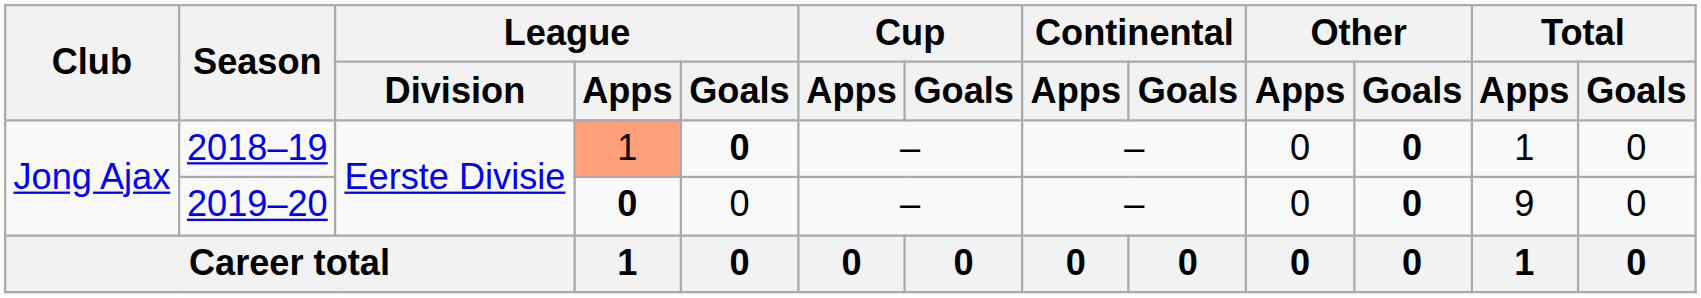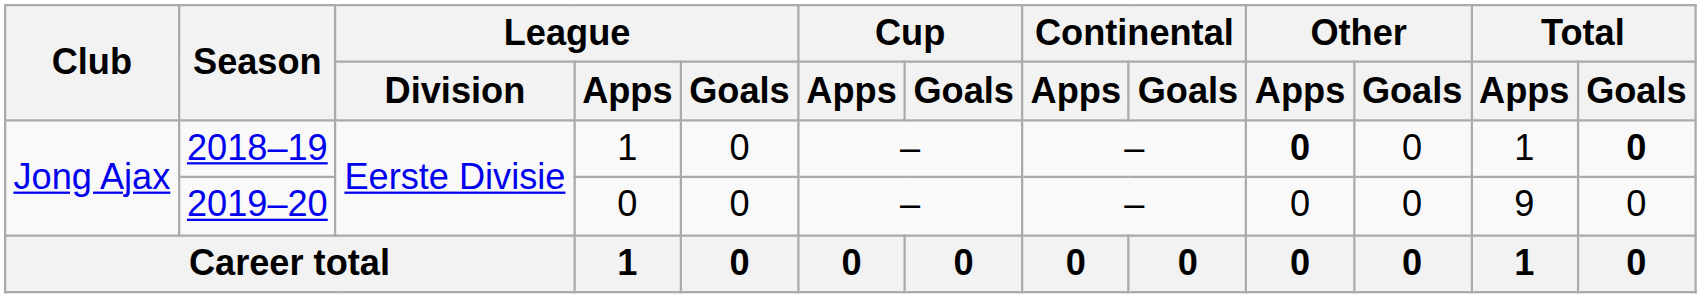(627, 147) lightsalmon background -> (627, 147) no background
(739, 147) bold -> (739, 147) normal
(1300, 147) normal -> (1300, 147) bold
(1412, 147) bold -> (1412, 147) normal
(1636, 147) normal -> (1636, 147) bold
(627, 205) bold -> (627, 205) normal
(1412, 205) bold -> (1412, 205) normal
